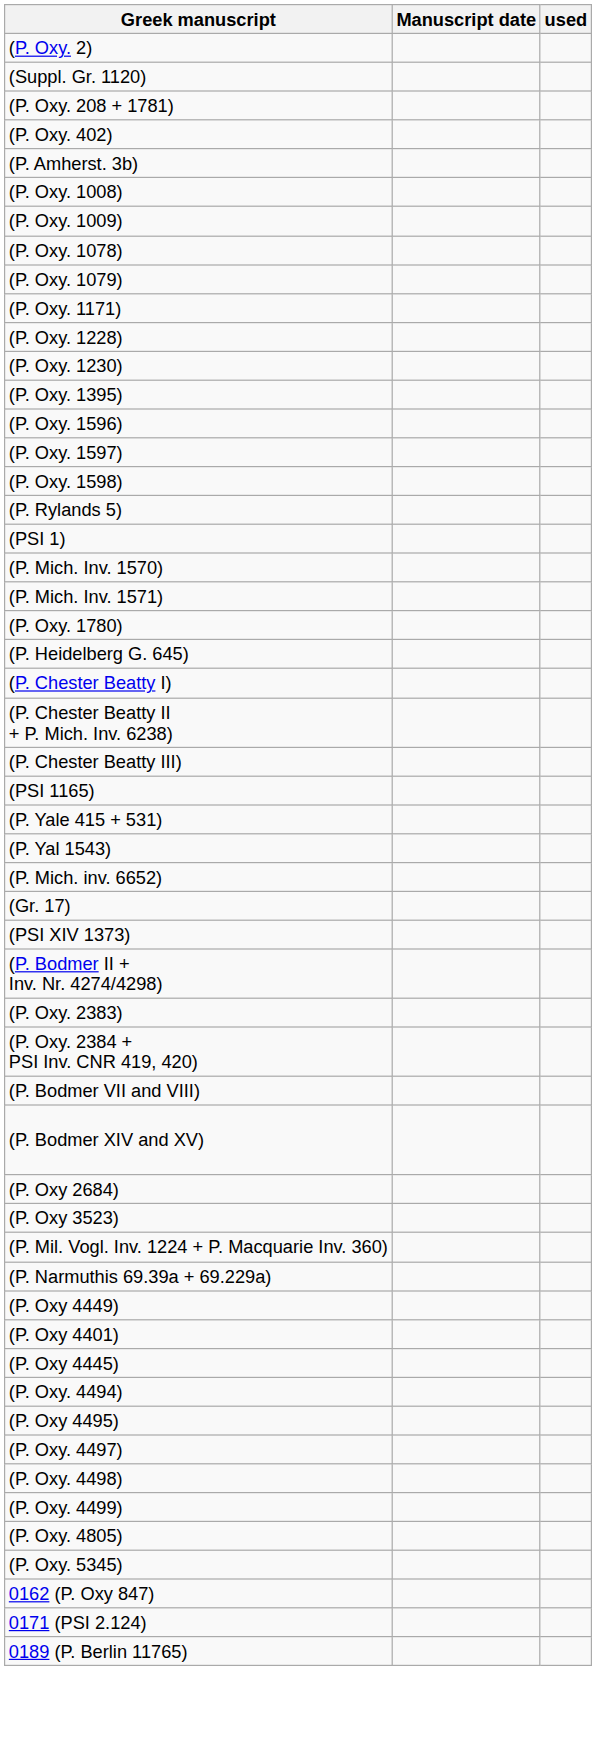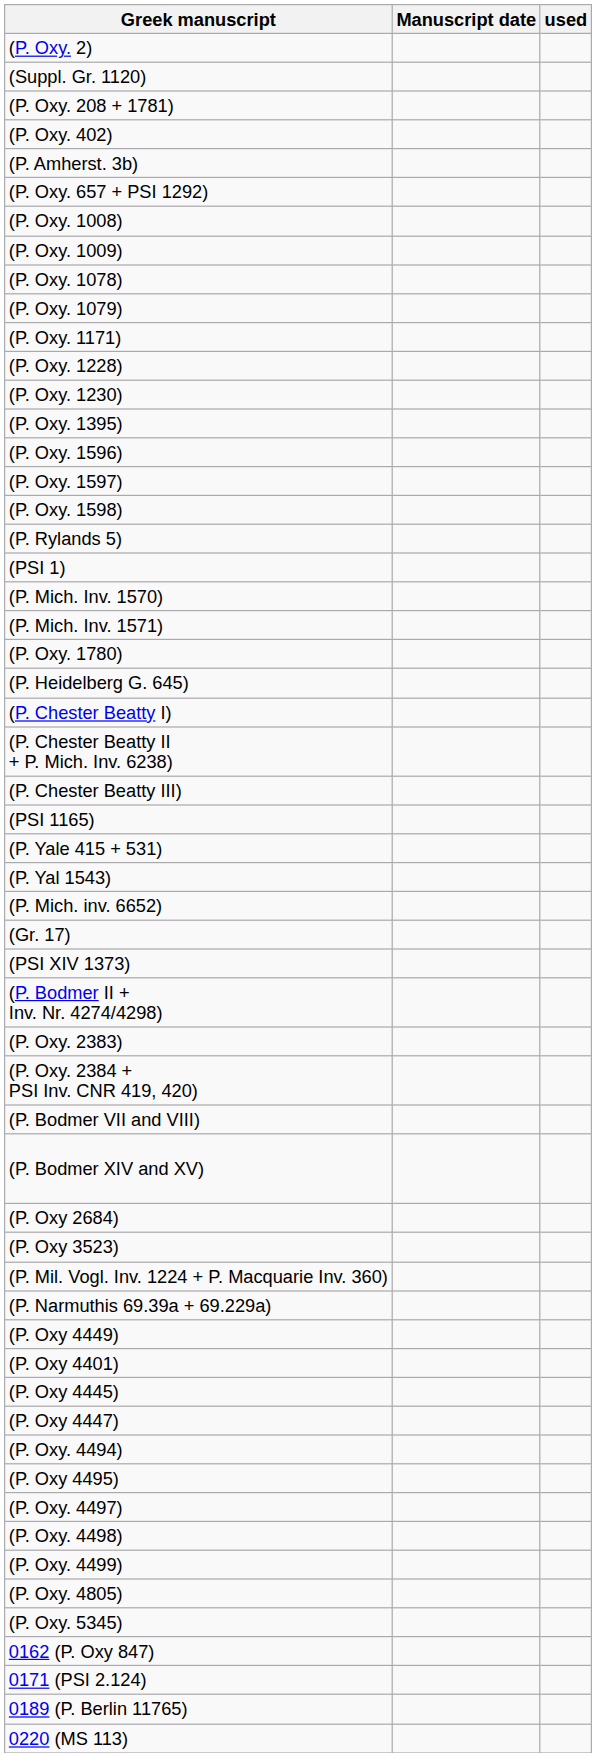+ row: (109, 192)
+ row: (64, 1421)
+ row: (68, 1738)
